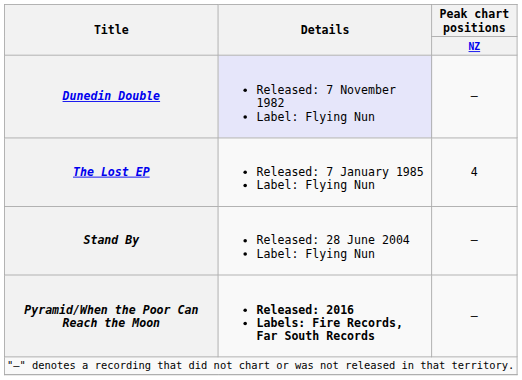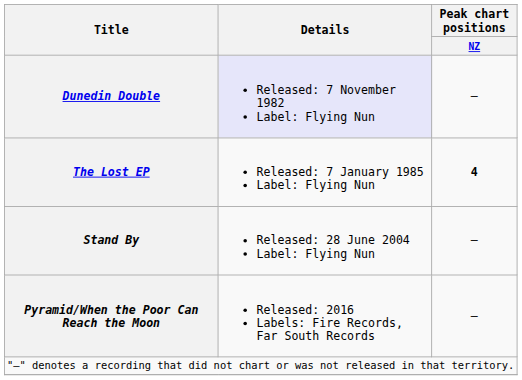(474, 172) normal -> (474, 172) bold
(325, 323) bold -> (325, 323) normal
